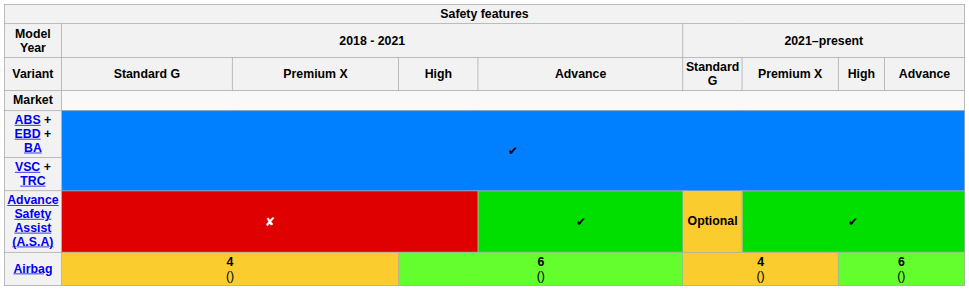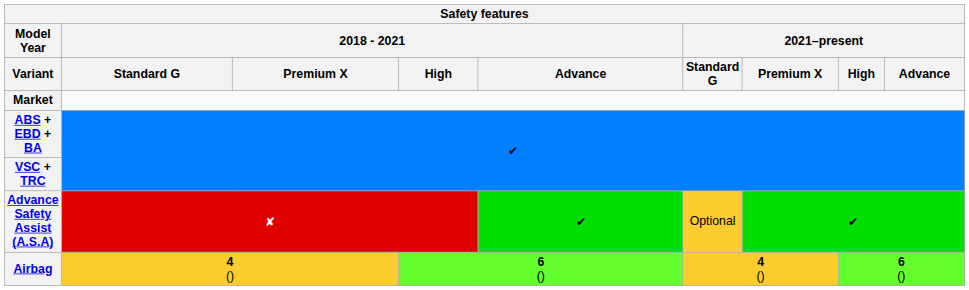(713, 221) bold -> (713, 221) normal
